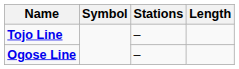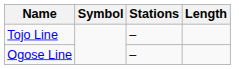(35, 34) bold -> (33, 34) normal
(42, 54) bold -> (40, 54) normal
